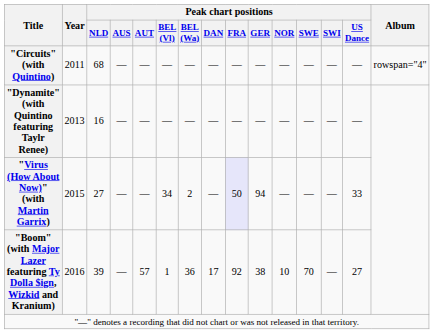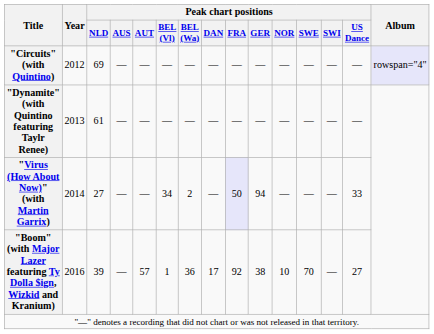(75, 65) 2011 -> (75, 65) 2012
(99, 65) 68 -> (99, 65) 69
(400, 65) no background -> (400, 65) lavender background
(99, 121) 16 -> (99, 121) 61
(75, 193) 2015 -> (75, 193) 2014
